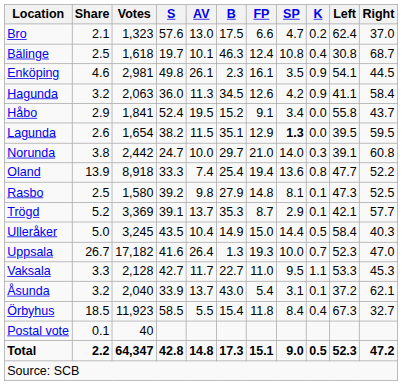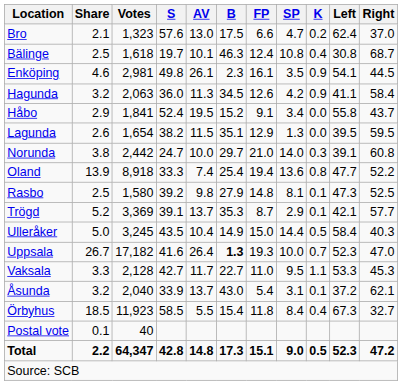(295, 133) bold -> (295, 133) normal
(235, 251) normal -> (235, 251) bold
